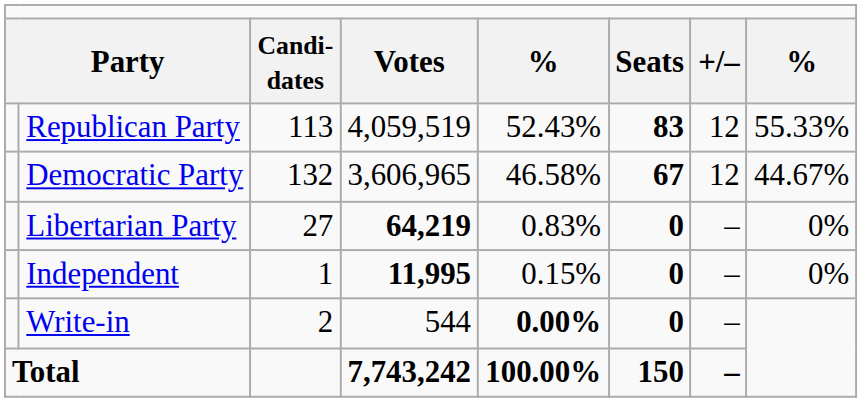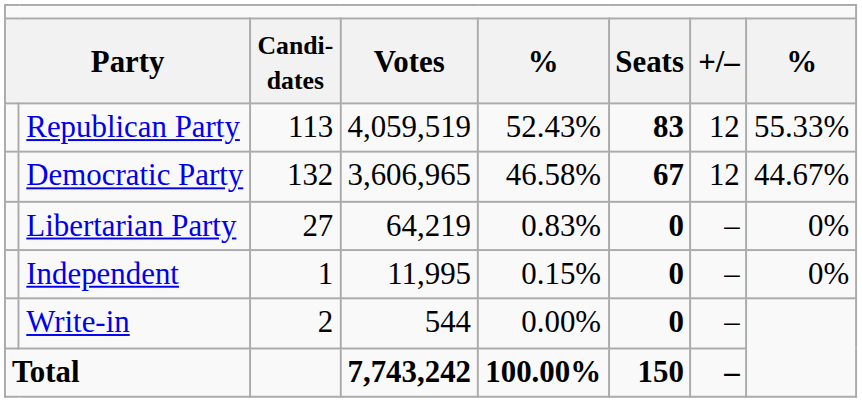(429, 224) bold -> (429, 224) normal
(429, 273) bold -> (429, 273) normal
(559, 322) bold -> (561, 322) normal
